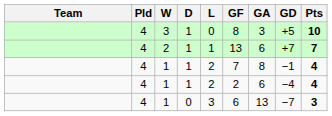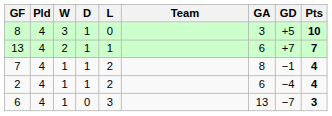columns swapped: (68, 13) <-> (236, 13)
